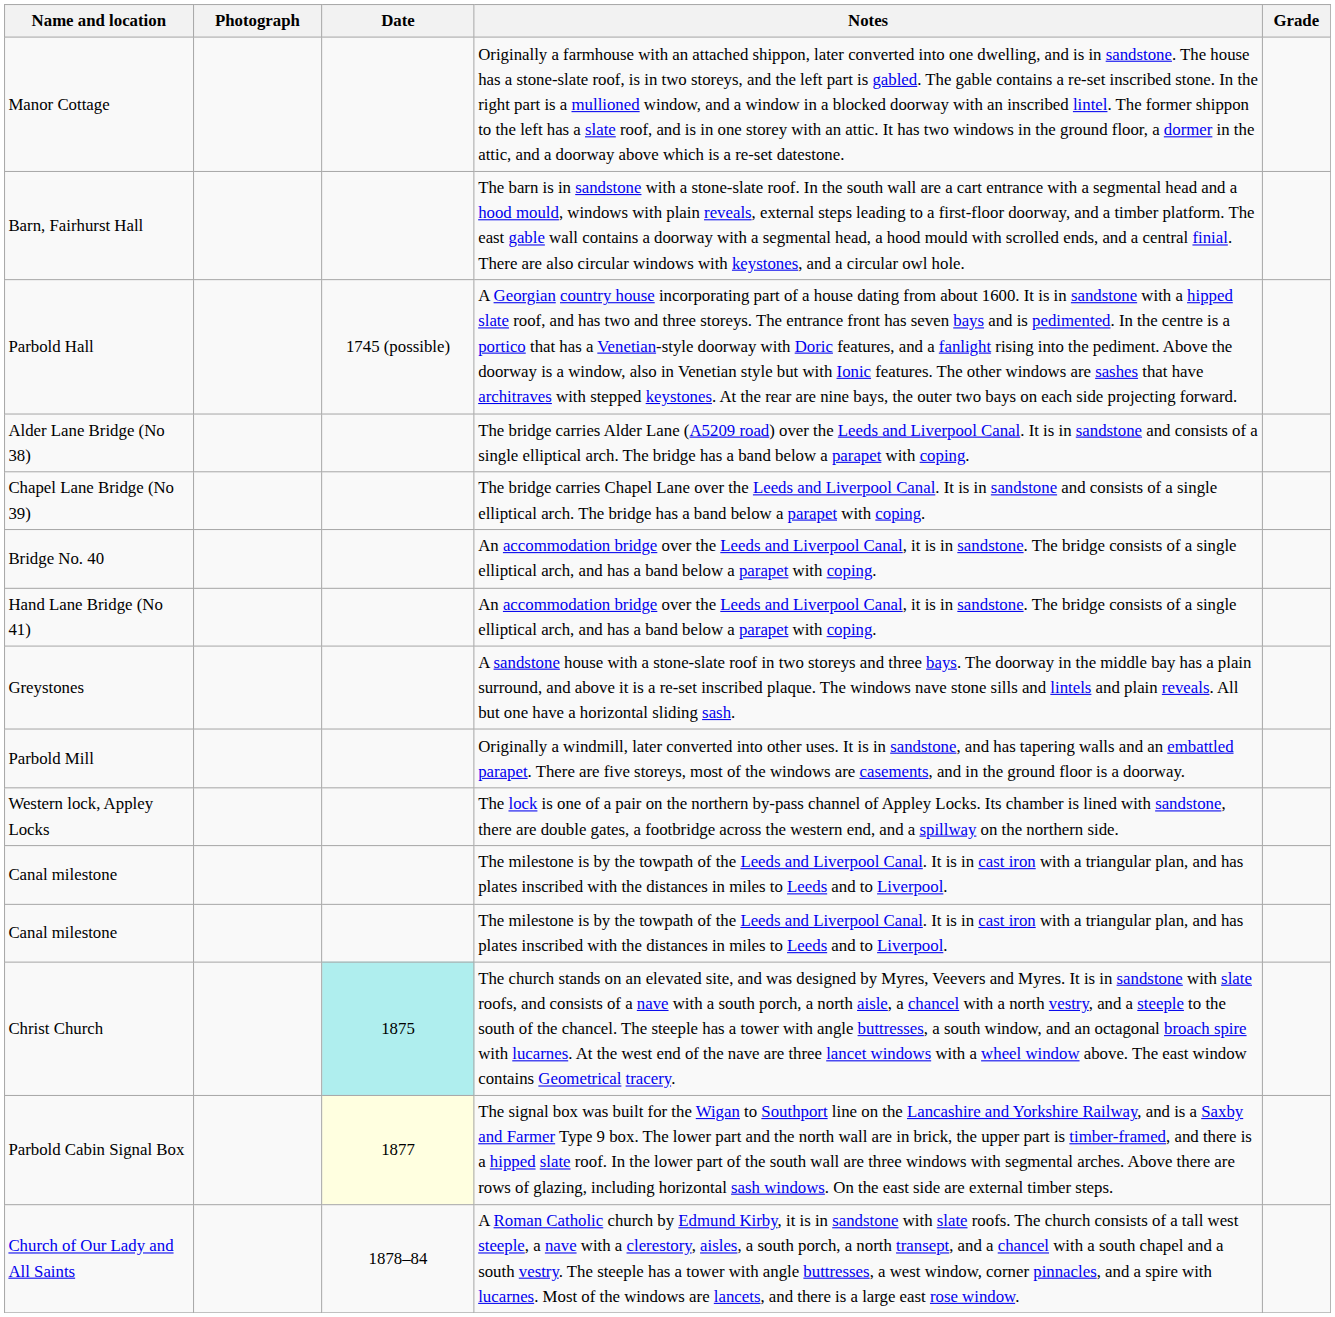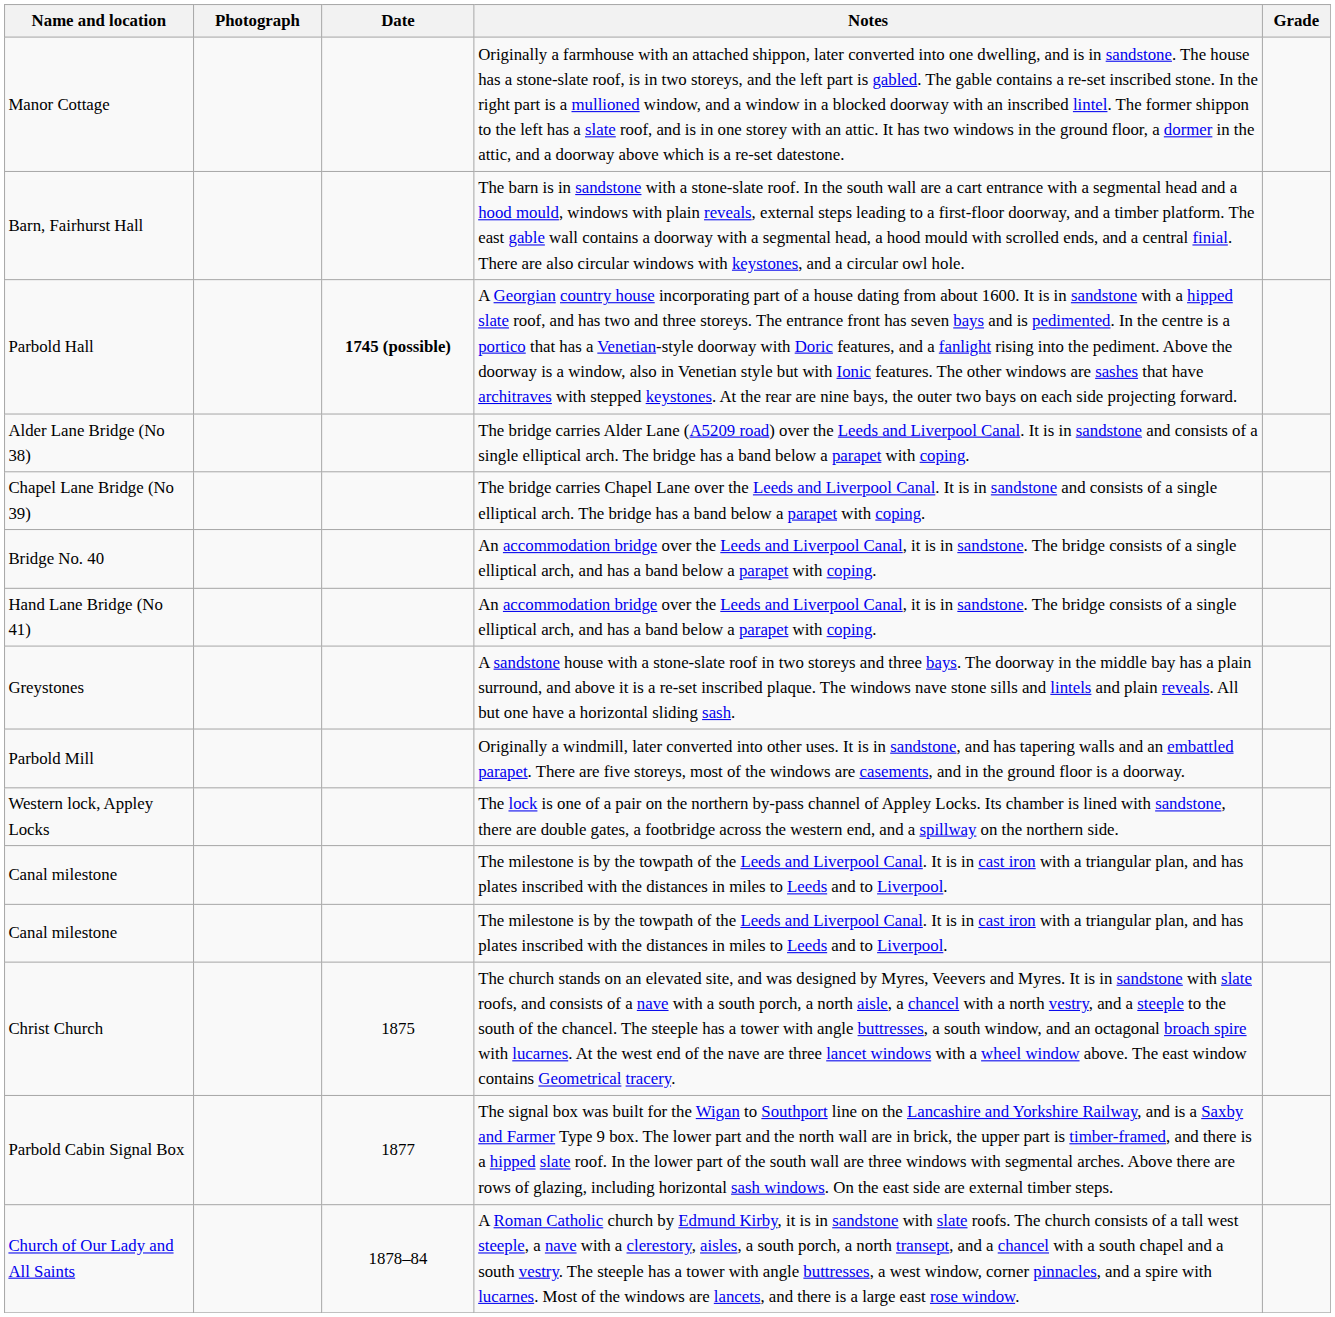(398, 346) normal -> (398, 346) bold
(398, 1028) paleturquoise background -> (398, 1028) no background
(398, 1149) lightyellow background -> (398, 1149) no background
